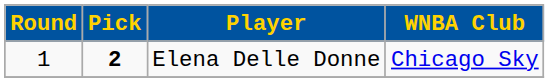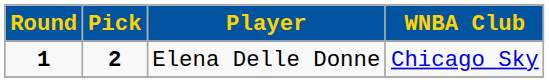(44, 60) normal -> (44, 60) bold
